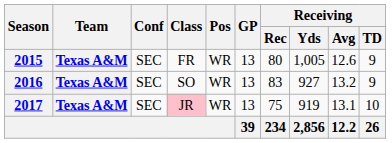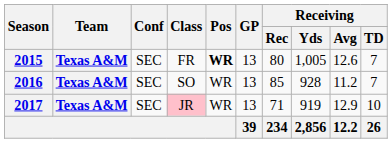(220, 60) normal -> (221, 60) bold
(372, 60) 9 -> (374, 60) 7
(275, 82) 83 -> (277, 82) 85
(309, 82) 927 -> (311, 82) 928
(344, 82) 13.2 -> (345, 82) 11.2
(372, 82) 9 -> (374, 82) 7
(275, 104) 75 -> (277, 104) 71
(344, 104) 13.1 -> (345, 104) 12.9
